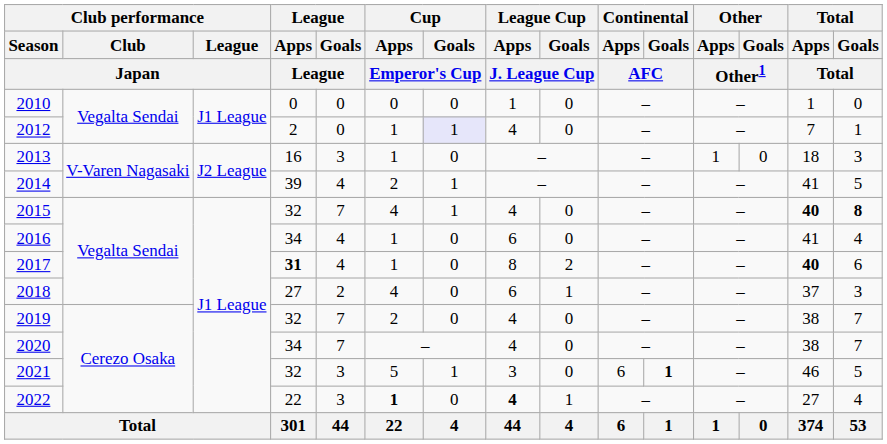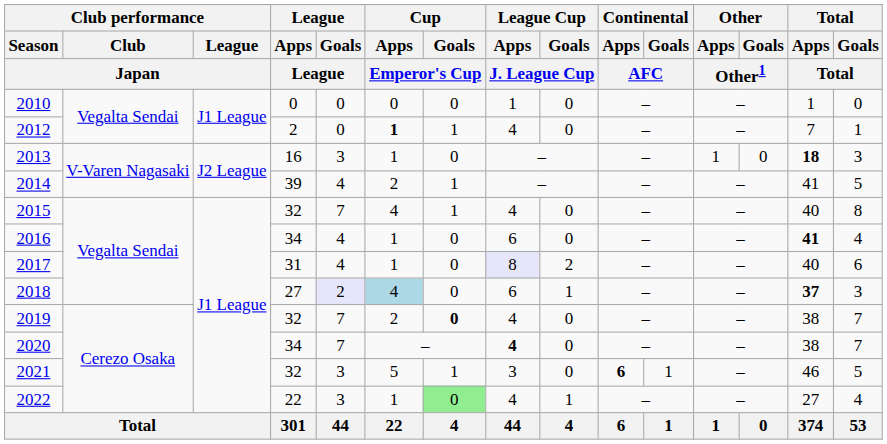(394, 130) normal -> (394, 130) bold
(454, 130) lavender background -> (454, 130) no background
(811, 157) normal -> (811, 157) bold
(811, 210) bold -> (811, 210) normal
(858, 210) bold -> (858, 210) normal
(811, 237) normal -> (811, 237) bold
(293, 264) bold -> (293, 264) normal
(512, 264) no background -> (512, 264) lavender background
(811, 264) bold -> (811, 264) normal
(341, 291) no background -> (341, 291) lavender background
(394, 291) no background -> (394, 291) lightblue background
(811, 291) normal -> (811, 291) bold
(454, 318) normal -> (454, 318) bold
(512, 345) normal -> (512, 345) bold
(621, 372) normal -> (621, 372) bold
(668, 372) bold -> (668, 372) normal
(394, 399) bold -> (394, 399) normal
(454, 399) no background -> (454, 399) lightgreen background
(512, 399) bold -> (512, 399) normal
